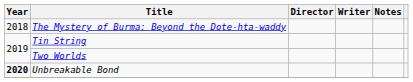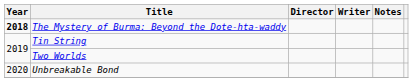(17, 26) normal -> (17, 26) bold
(17, 70) bold -> (17, 70) normal
